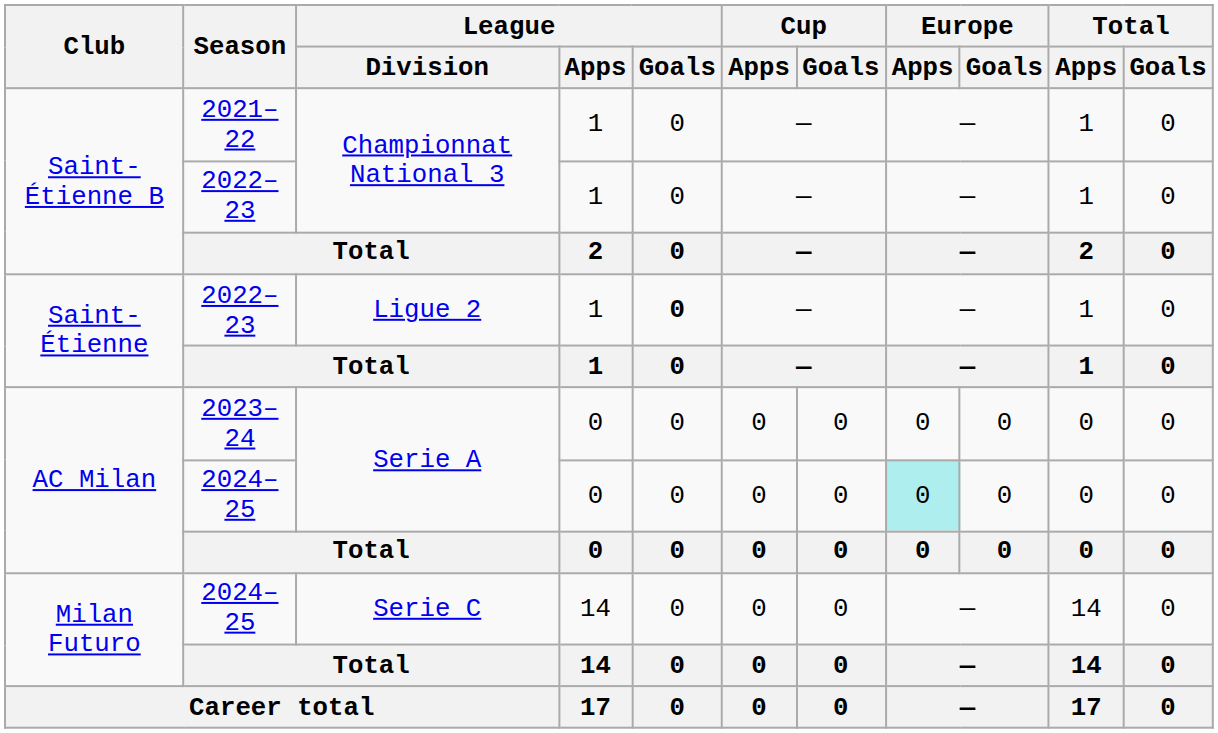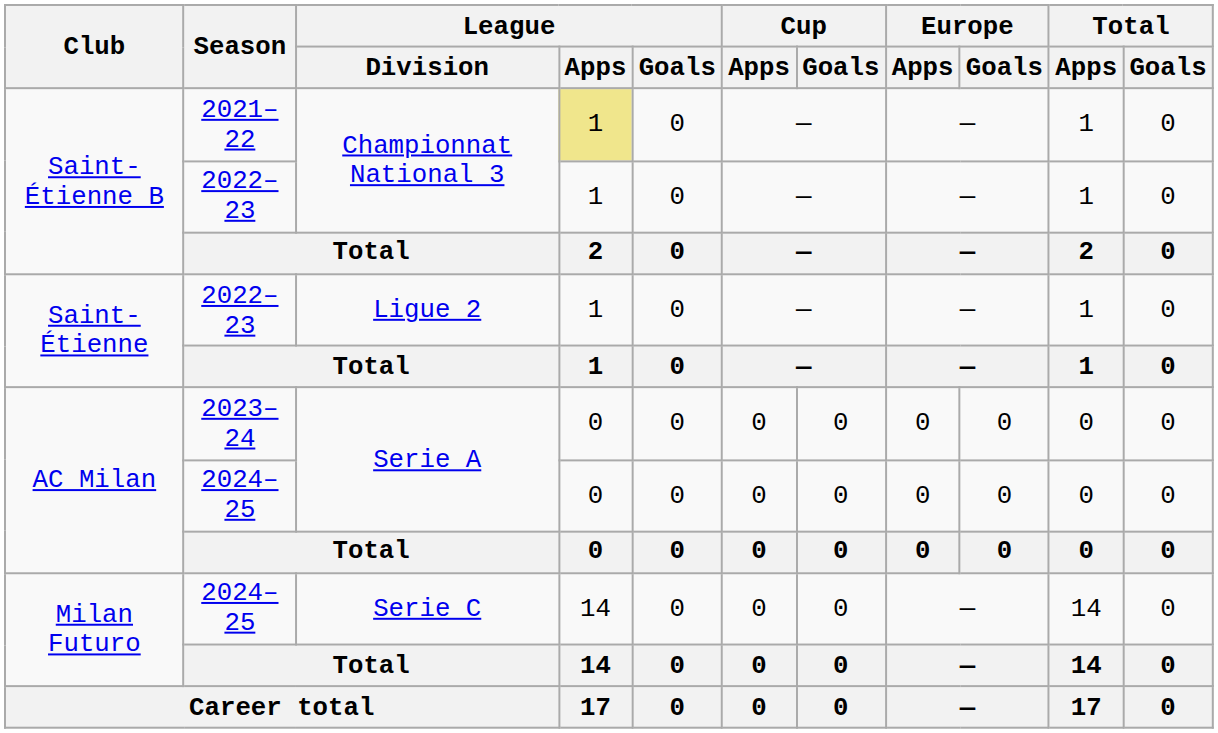(595, 125) no background -> (595, 125) khaki background
(677, 310) bold -> (677, 310) normal
(923, 495) paleturquoise background -> (923, 495) no background
